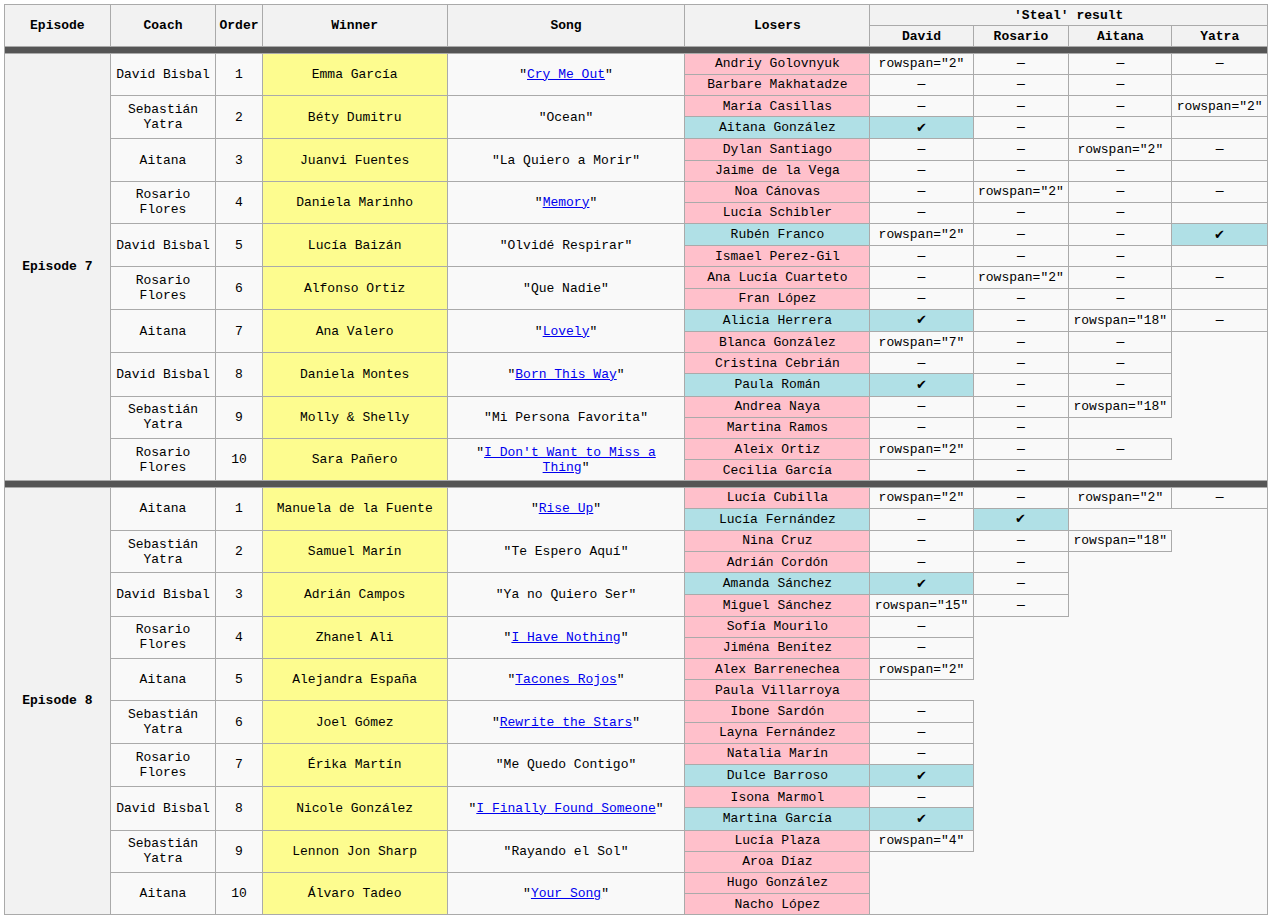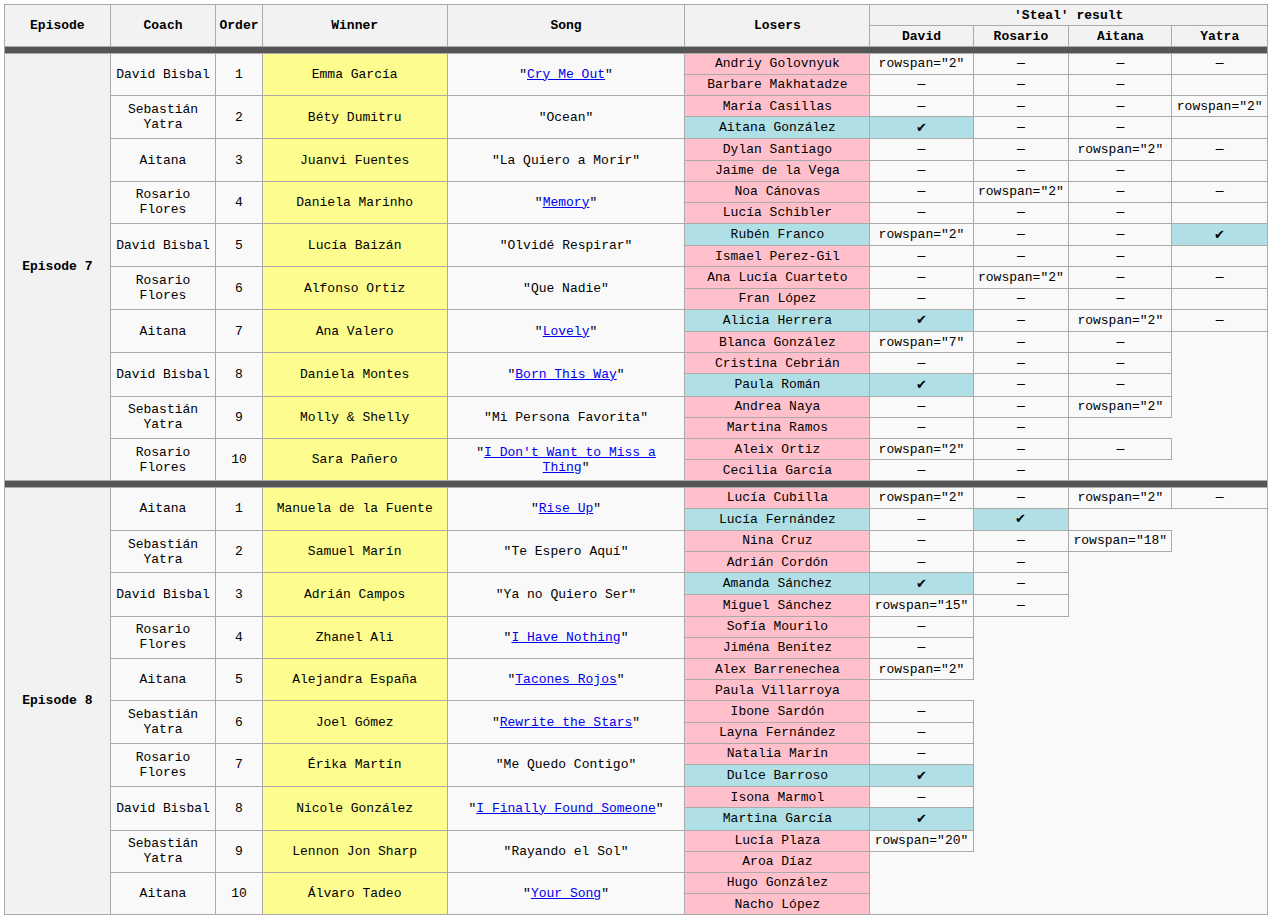(1120, 320) rowspan="18" -> (1120, 320) rowspan="2"
(1120, 407) rowspan="18" -> (1120, 407) rowspan="2"
(922, 841) rowspan="4" -> (922, 841) rowspan="20"
